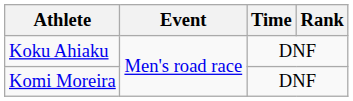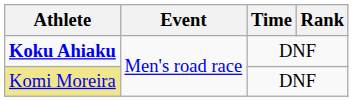(59, 50) normal -> (62, 50) bold
(62, 81) no background -> (62, 81) khaki background
